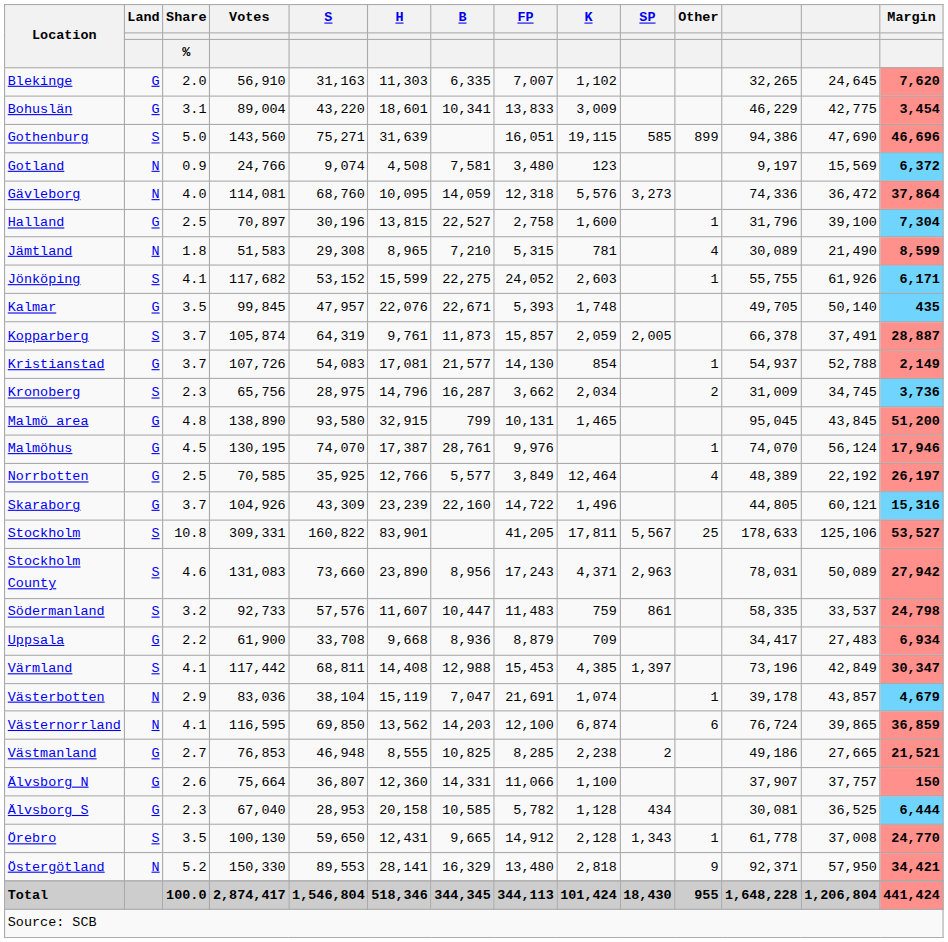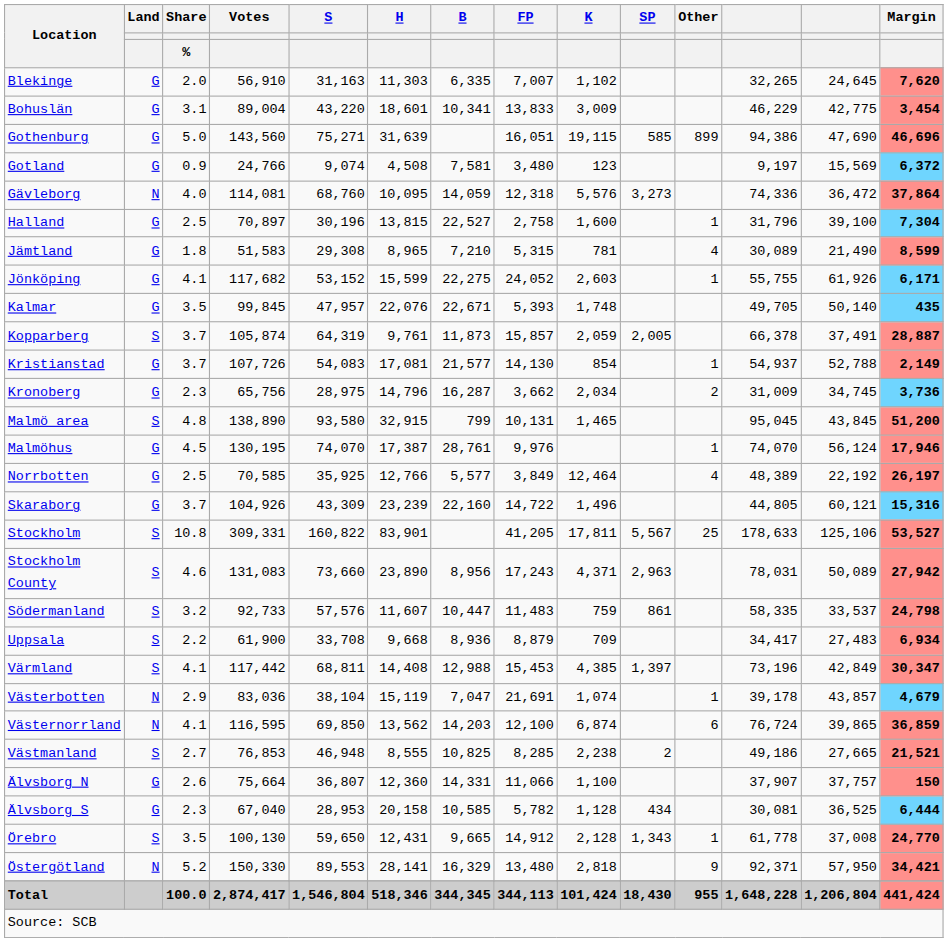(156, 139) S -> (156, 139) G
(156, 167) N -> (156, 167) G
(156, 252) N -> (156, 252) G
(156, 280) S -> (156, 280) G
(156, 393) S -> (156, 393) G
(156, 421) G -> (156, 421) S
(156, 641) G -> (156, 641) S
(156, 754) G -> (156, 754) S
